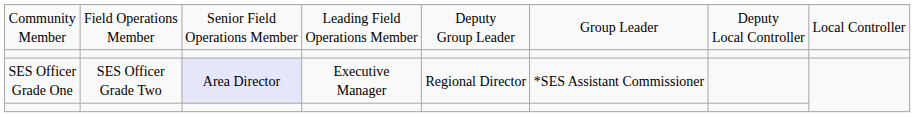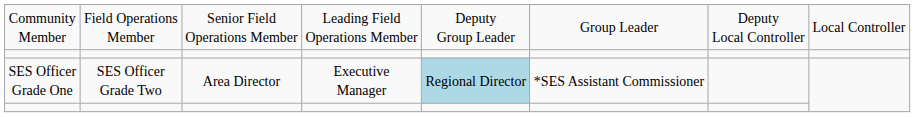(241, 81) lavender background -> (241, 81) no background
(476, 81) no background -> (476, 81) lightblue background
